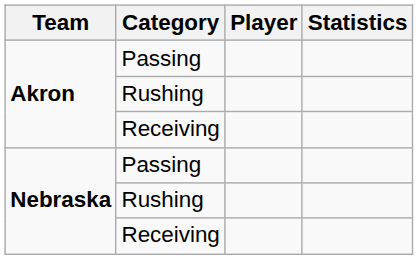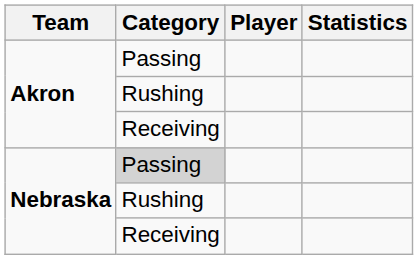(161, 164) no background -> (161, 164) lightgrey background
